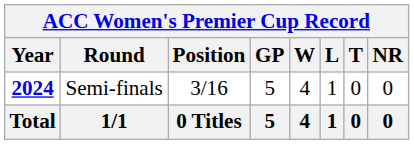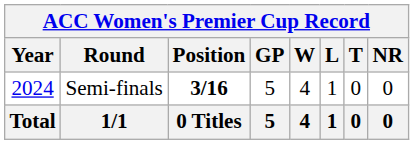(33, 88) bold -> (33, 88) normal
(209, 88) normal -> (209, 88) bold
